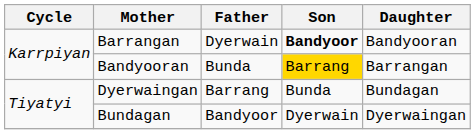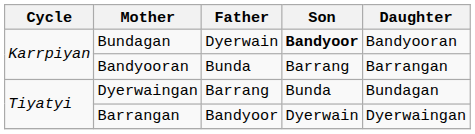(139, 42) Barrangan -> (134, 42) Bundagan
(317, 67) gold background -> (317, 67) no background
(134, 116) Bundagan -> (139, 116) Barrangan
